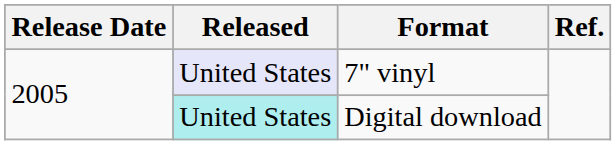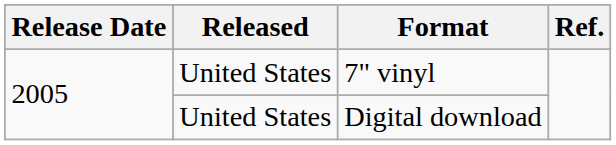(255, 71) lavender background -> (255, 71) no background
(255, 116) paleturquoise background -> (255, 116) no background
